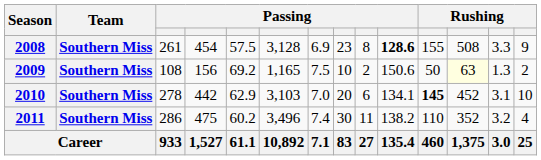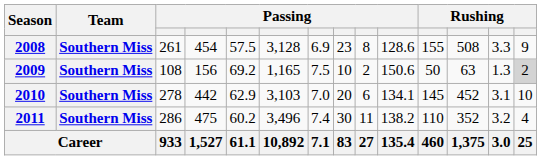(398, 47) bold -> (398, 47) normal
(468, 71) lightyellow background -> (468, 71) no background
(525, 71) no background -> (525, 71) lightgrey background
(433, 94) bold -> (433, 94) normal
